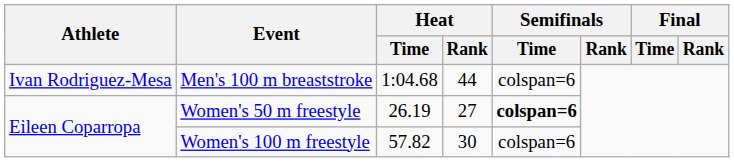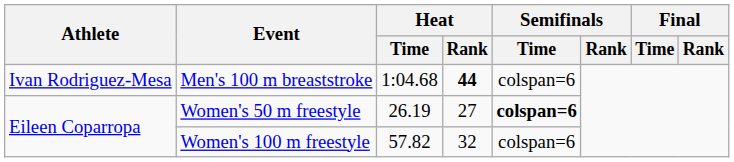(467, 80) normal -> (467, 80) bold
(467, 142) 30 -> (467, 142) 32
